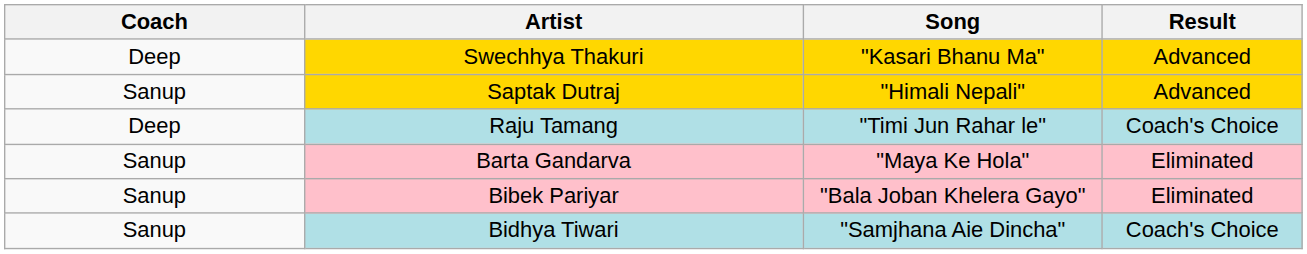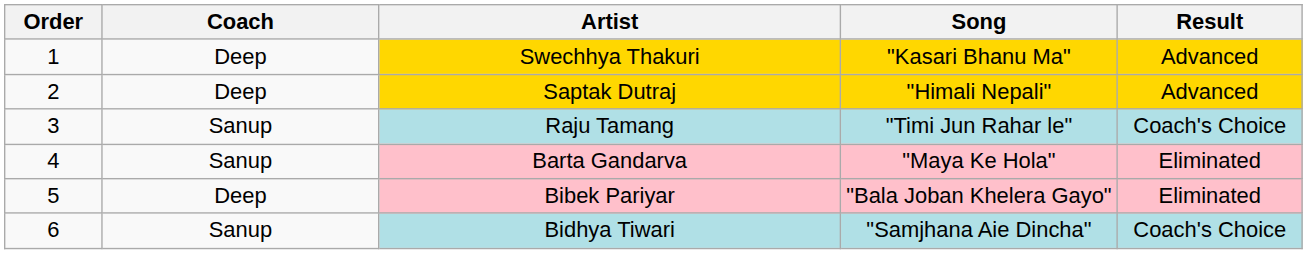+ column: (53, 21)
(154, 91) Sanup -> (240, 91) Deep
(154, 126) Deep -> (240, 126) Sanup
(154, 195) Sanup -> (240, 195) Deep
